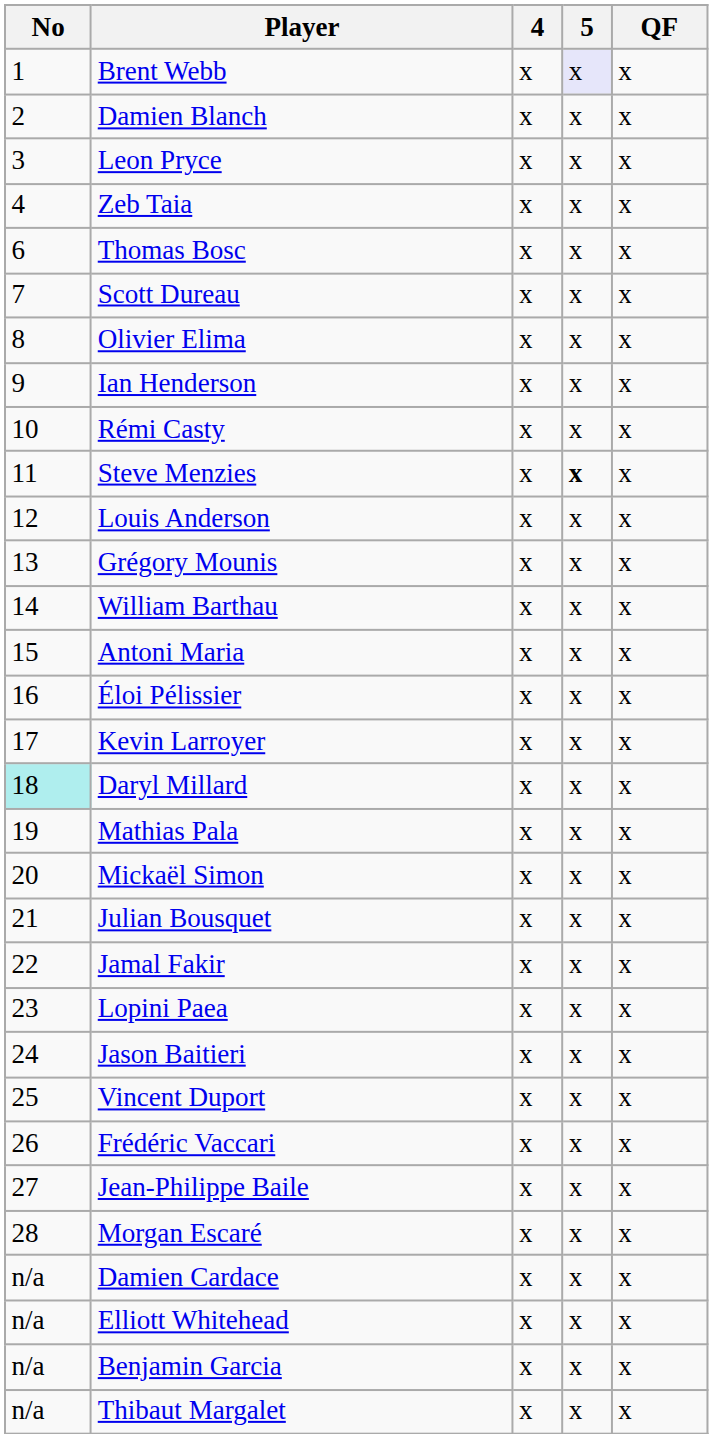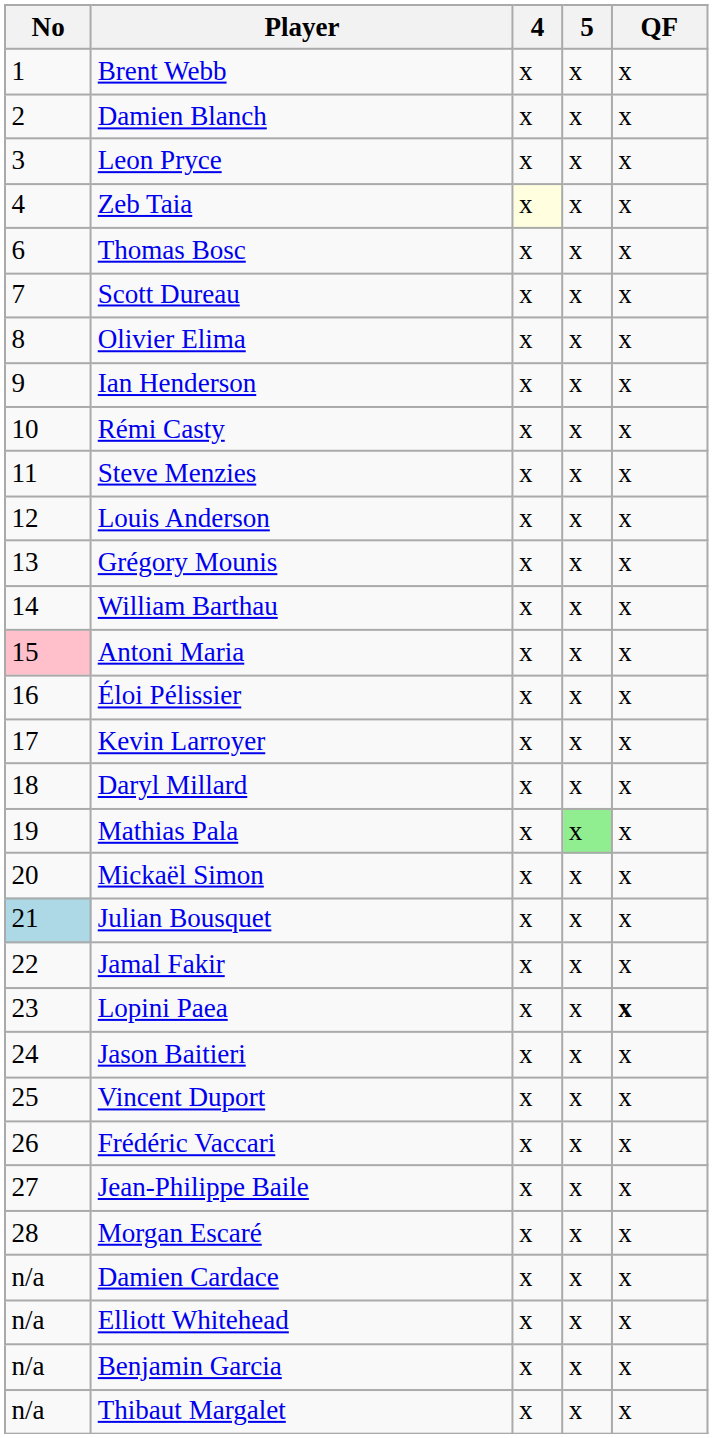(575, 71) lavender background -> (575, 71) no background
(526, 205) no background -> (526, 205) lightyellow background
(575, 472) bold -> (575, 472) normal
(25, 651) no background -> (25, 651) pink background
(25, 785) paleturquoise background -> (25, 785) no background
(575, 830) no background -> (575, 830) lightgreen background
(25, 919) no background -> (25, 919) lightblue background
(625, 1008) normal -> (625, 1008) bold
